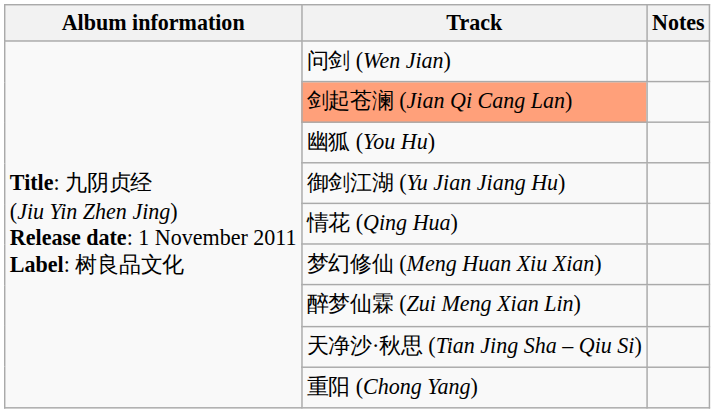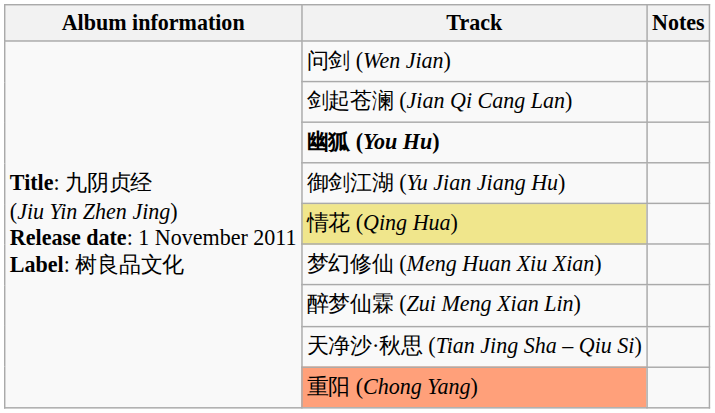(440, 101) lightsalmon background -> (440, 101) no background
(371, 142) normal -> (373, 142) bold
(382, 223) no background -> (382, 223) khaki background
(392, 386) no background -> (392, 386) lightsalmon background
